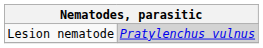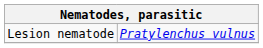(187, 33) lightgrey background -> (187, 33) no background
